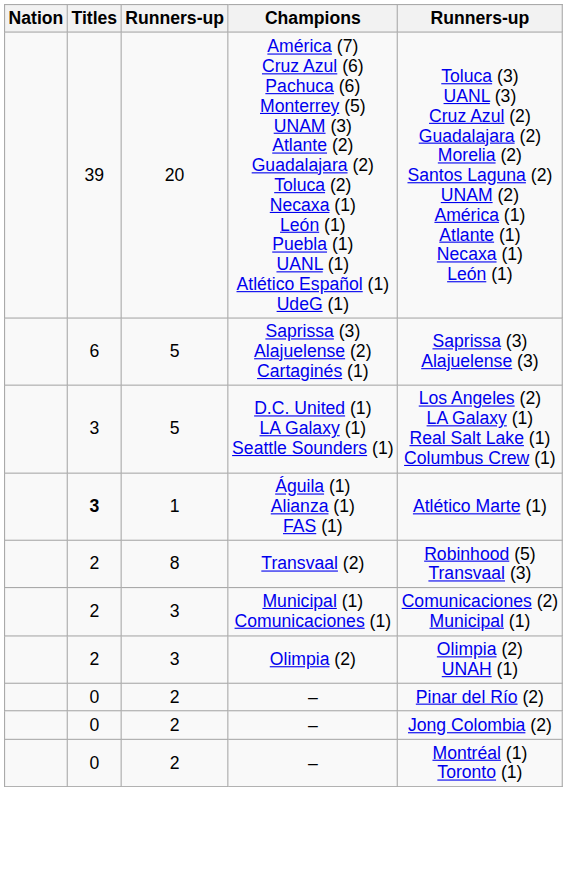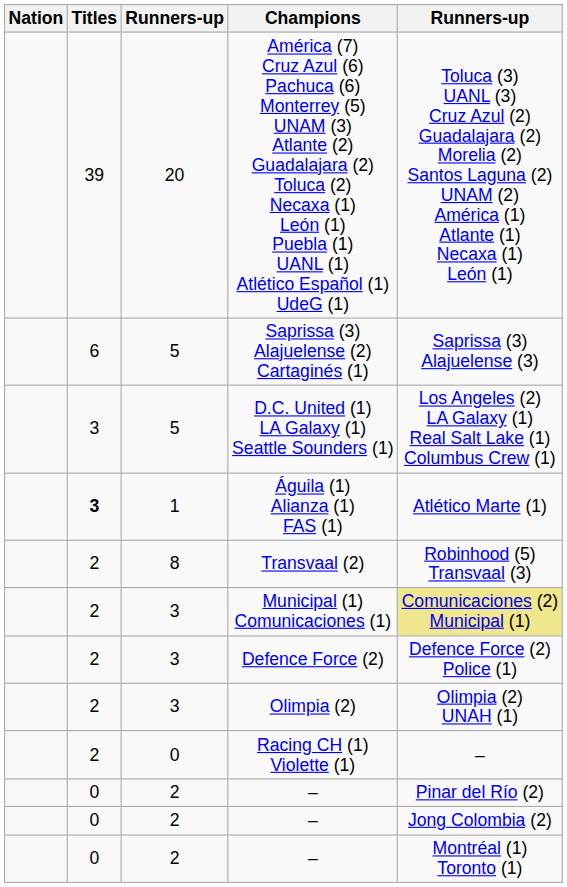(480, 611) no background -> (480, 611) khaki background
+ row: (175, 659)
+ row: (175, 754)
